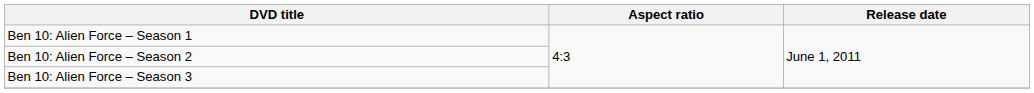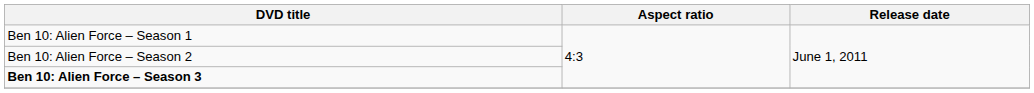(100, 77) normal -> (105, 77) bold
